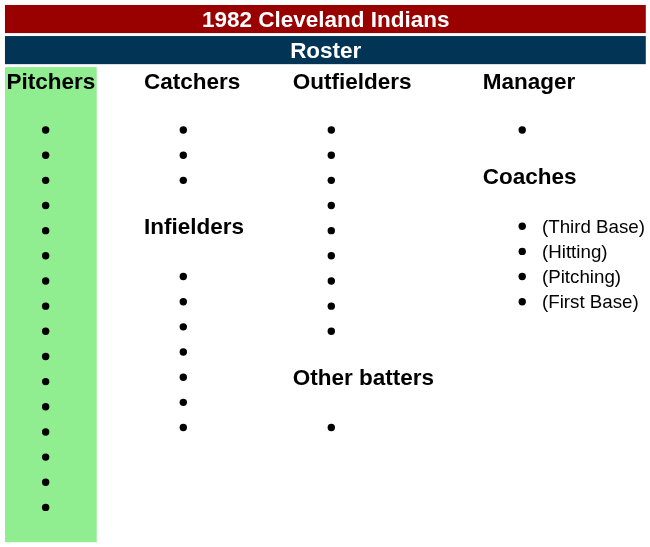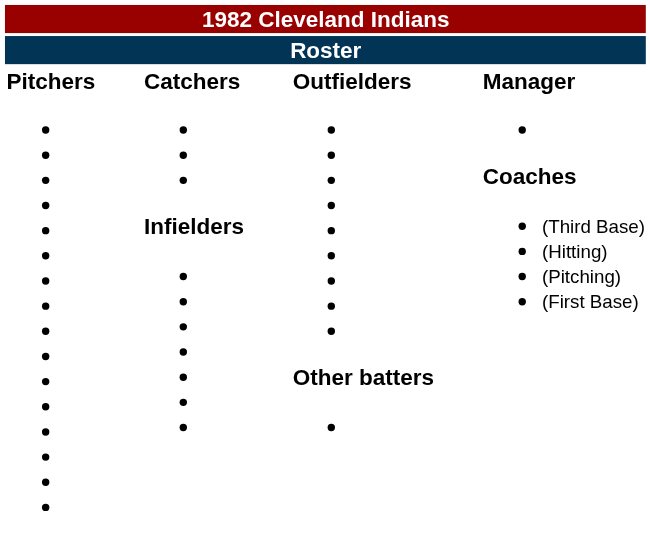(51, 294) lightgreen background -> (51, 294) no background
